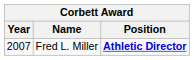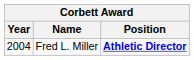(19, 47) 2007 -> (19, 47) 2004
